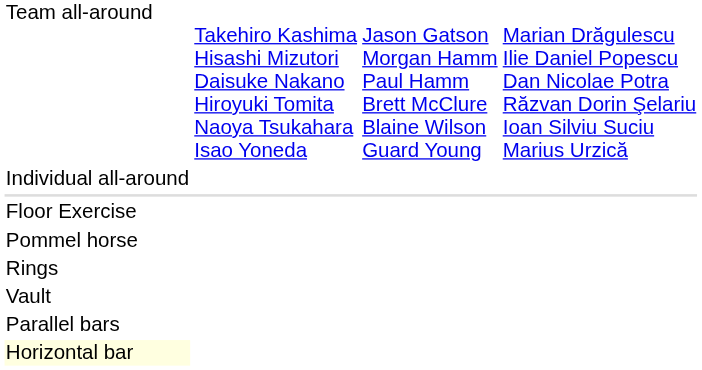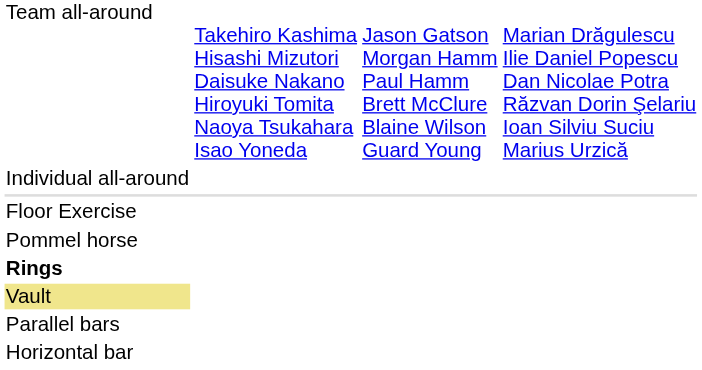(32, 268) normal -> (34, 268) bold
(28, 296) no background -> (28, 296) khaki background
(70, 352) lightyellow background -> (70, 352) no background
